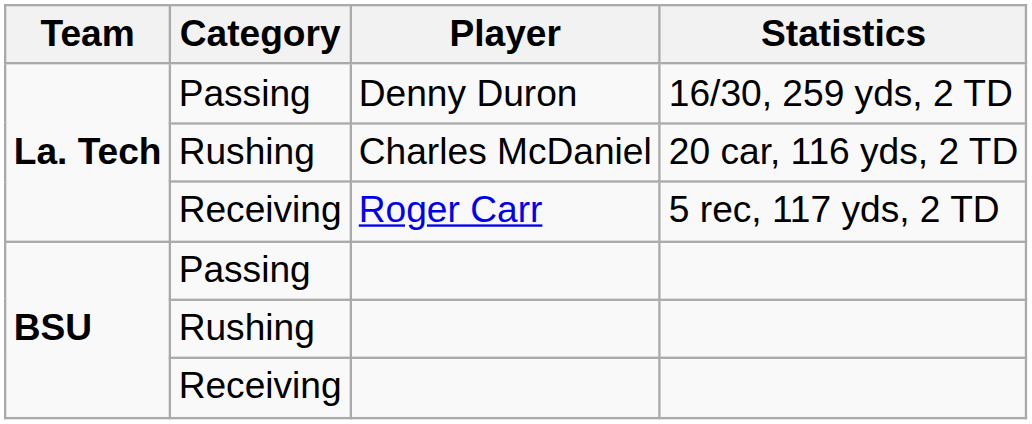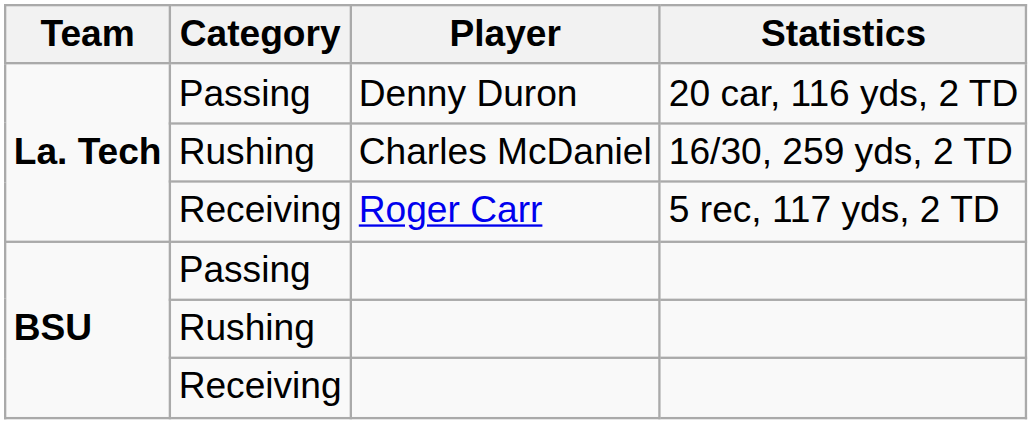(841, 92) 16/30, 259 yds, 2 TD -> (844, 92) 20 car, 116 yds, 2 TD
(844, 151) 20 car, 116 yds, 2 TD -> (841, 151) 16/30, 259 yds, 2 TD
